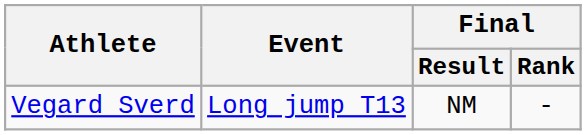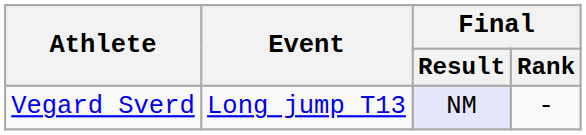(462, 107) no background -> (462, 107) lavender background
